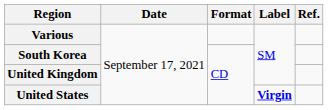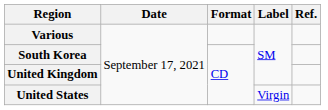(275, 94) bold -> (273, 94) normal
